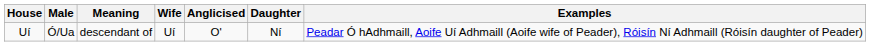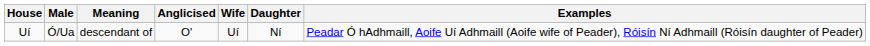columns swapped: (216, 13) <-> (170, 13)
